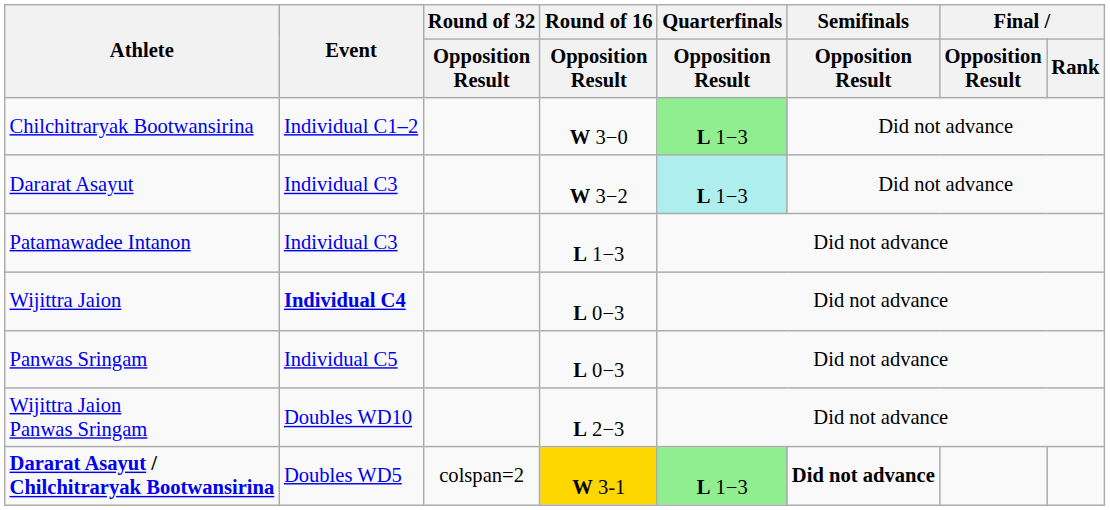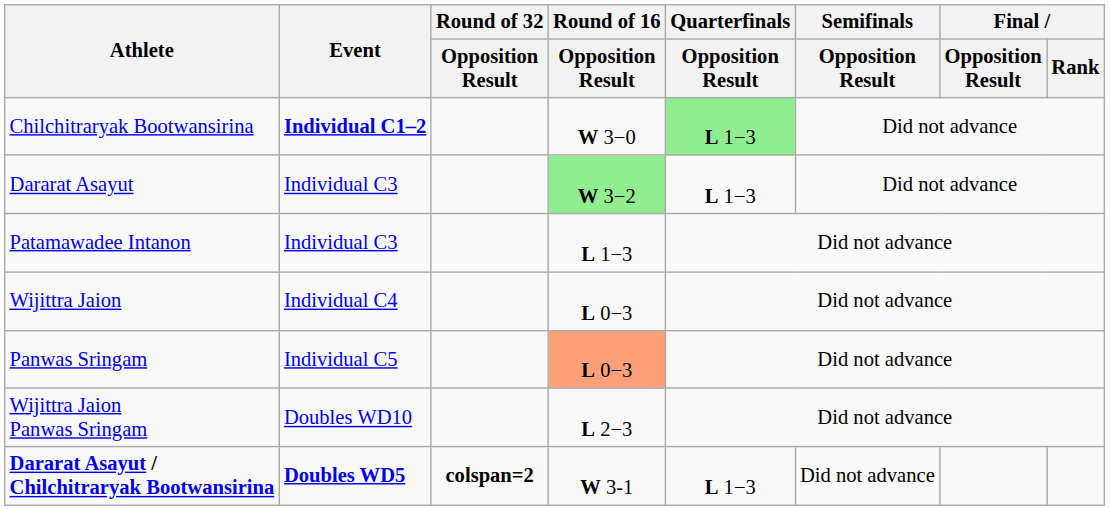(351, 126) normal -> (355, 126) bold
(599, 196) no background -> (607, 196) lightgreen background
(722, 196) paleturquoise background -> (730, 196) no background
(345, 301) bold -> (341, 301) normal
(599, 371) no background -> (607, 371) lightsalmon background
(343, 475) normal -> (345, 475) bold
(482, 475) normal -> (490, 475) bold
(599, 488) gold background -> (607, 488) no background
(722, 488) lightgreen background -> (730, 488) no background
(863, 475) bold -> (867, 475) normal
